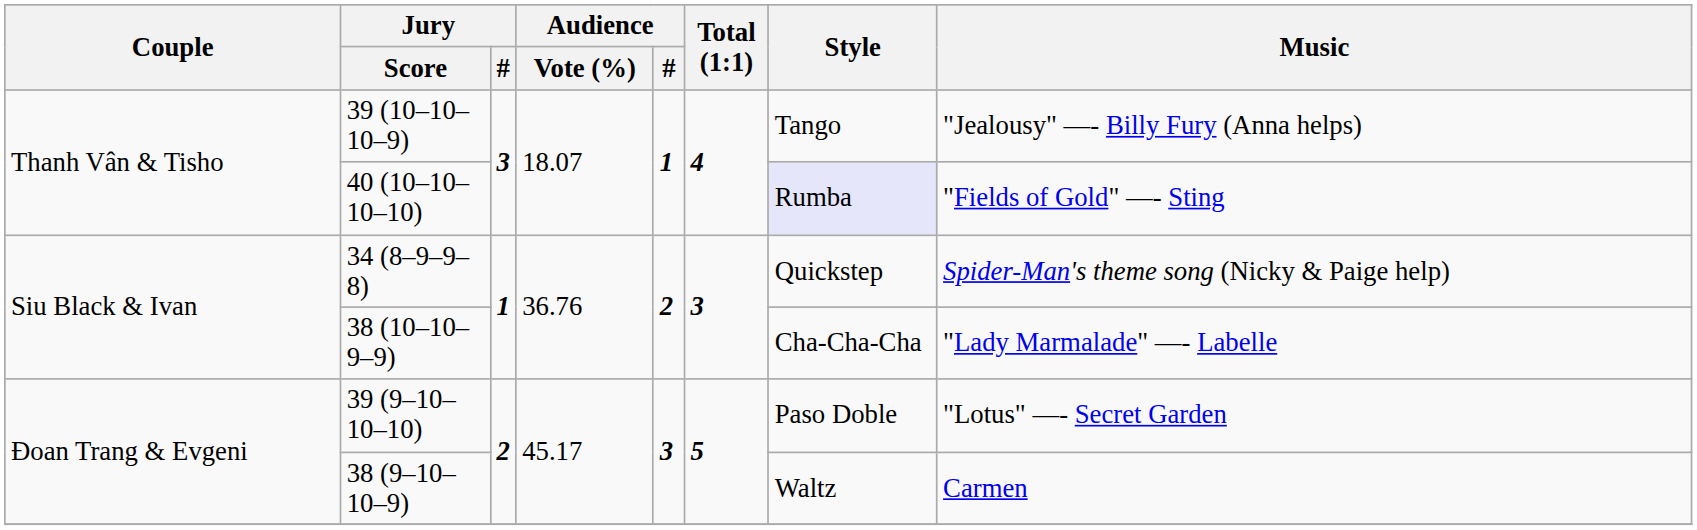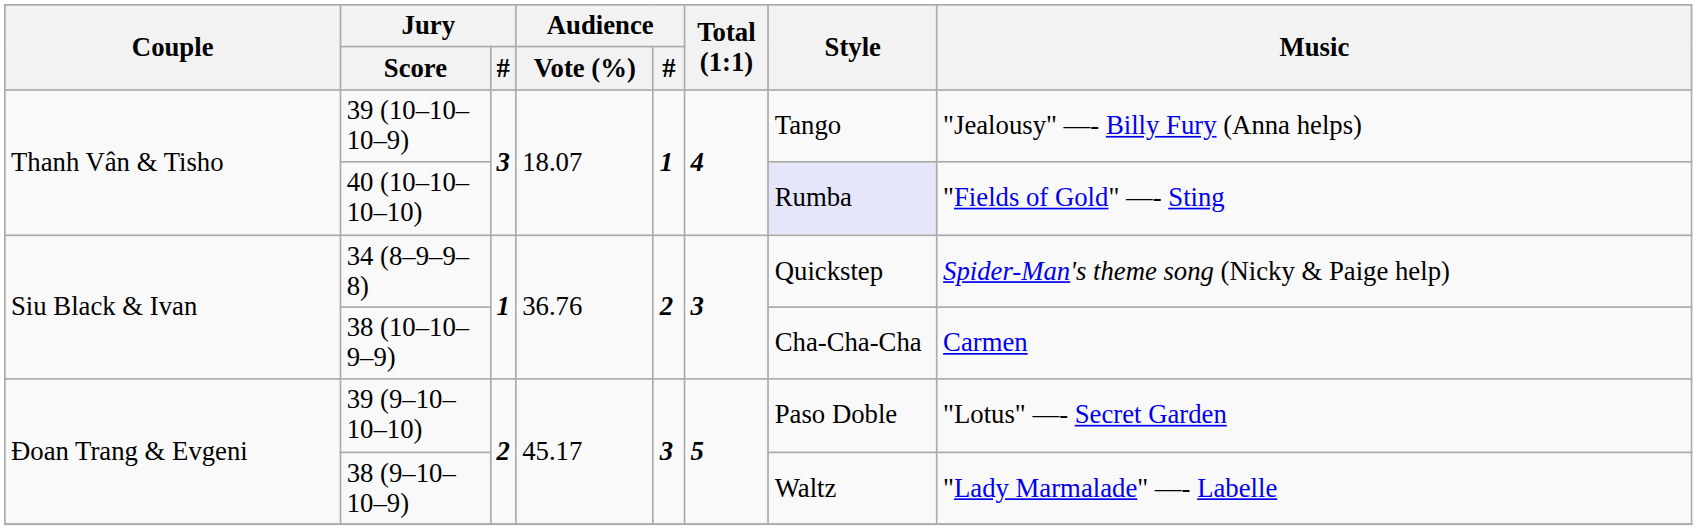(1110, 342) "Lady Marmalade" —- Labelle -> (985, 342) Carmen
(985, 487) Carmen -> (1110, 487) "Lady Marmalade" —- Labelle
